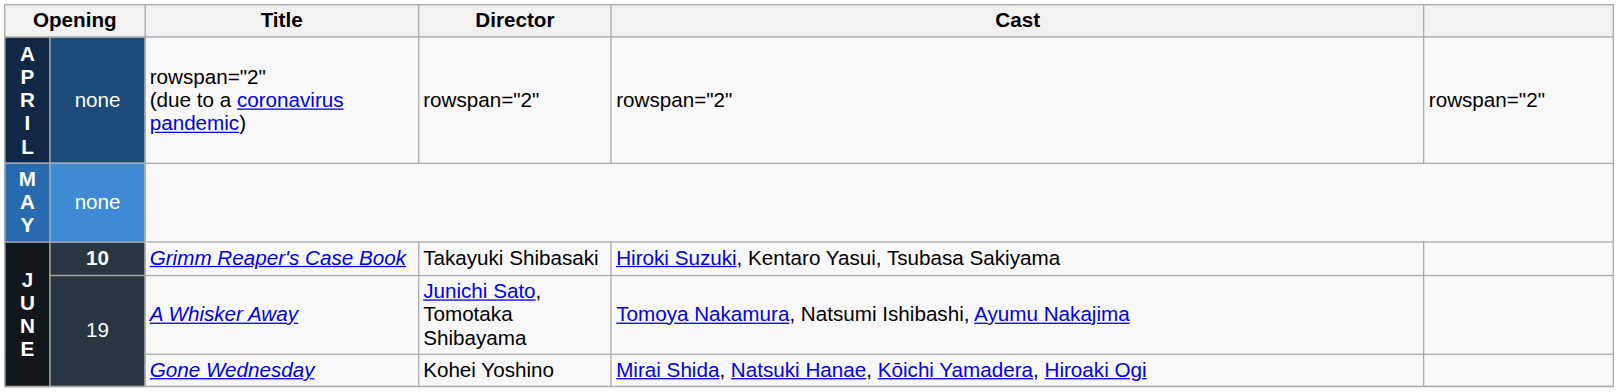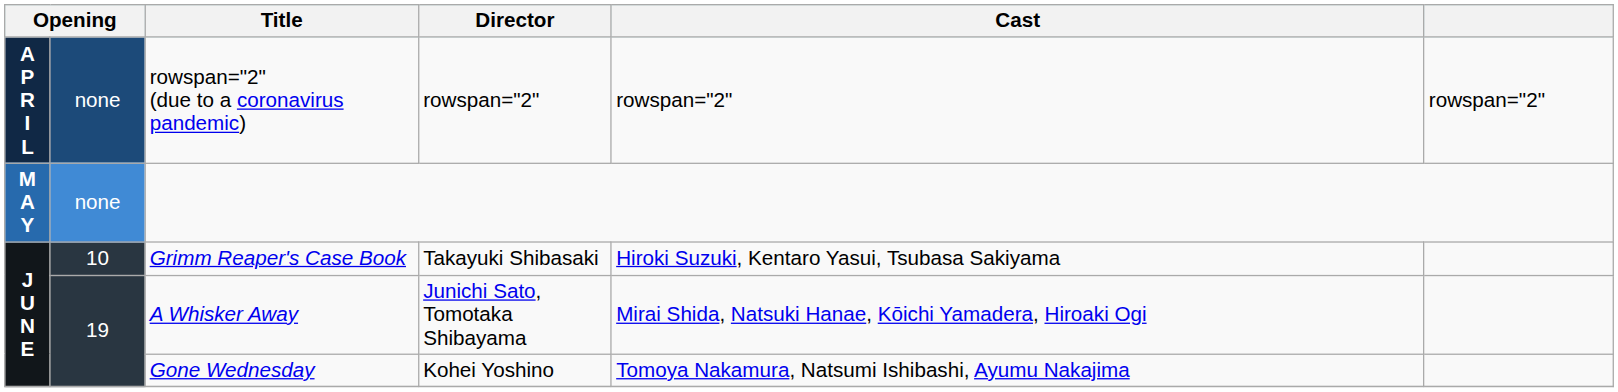(98, 258) bold -> (98, 258) normal
(873, 314) Tomoya Nakamura, Natsumi Ishibashi, Ayumu Nakajima -> (881, 314) Mirai Shida, Natsuki Hanae, Kōichi Yamadera, Hiroaki Ogi
(881, 370) Mirai Shida, Natsuki Hanae, Kōichi Yamadera, Hiroaki Ogi -> (873, 370) Tomoya Nakamura, Natsumi Ishibashi, Ayumu Nakajima
